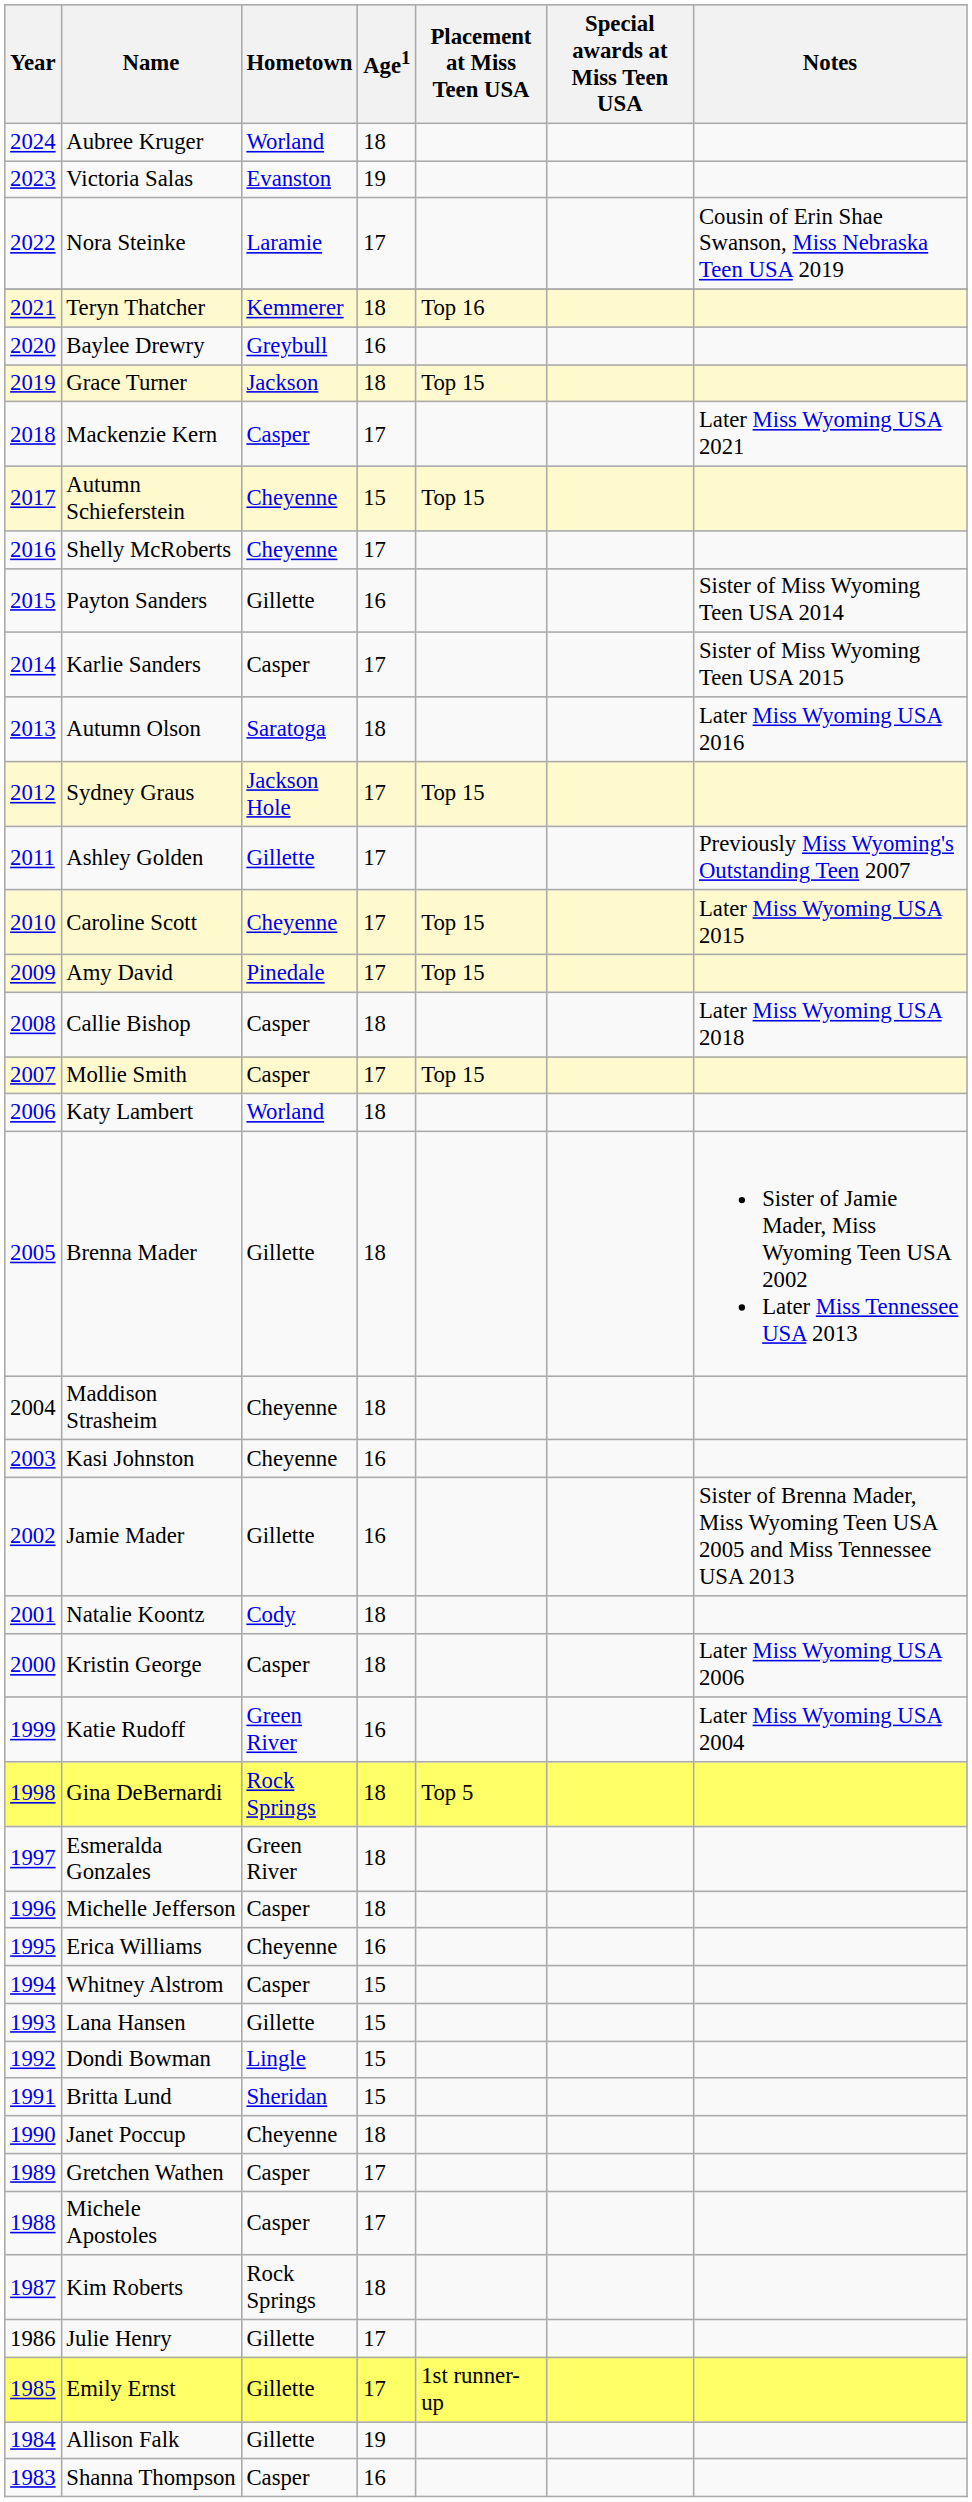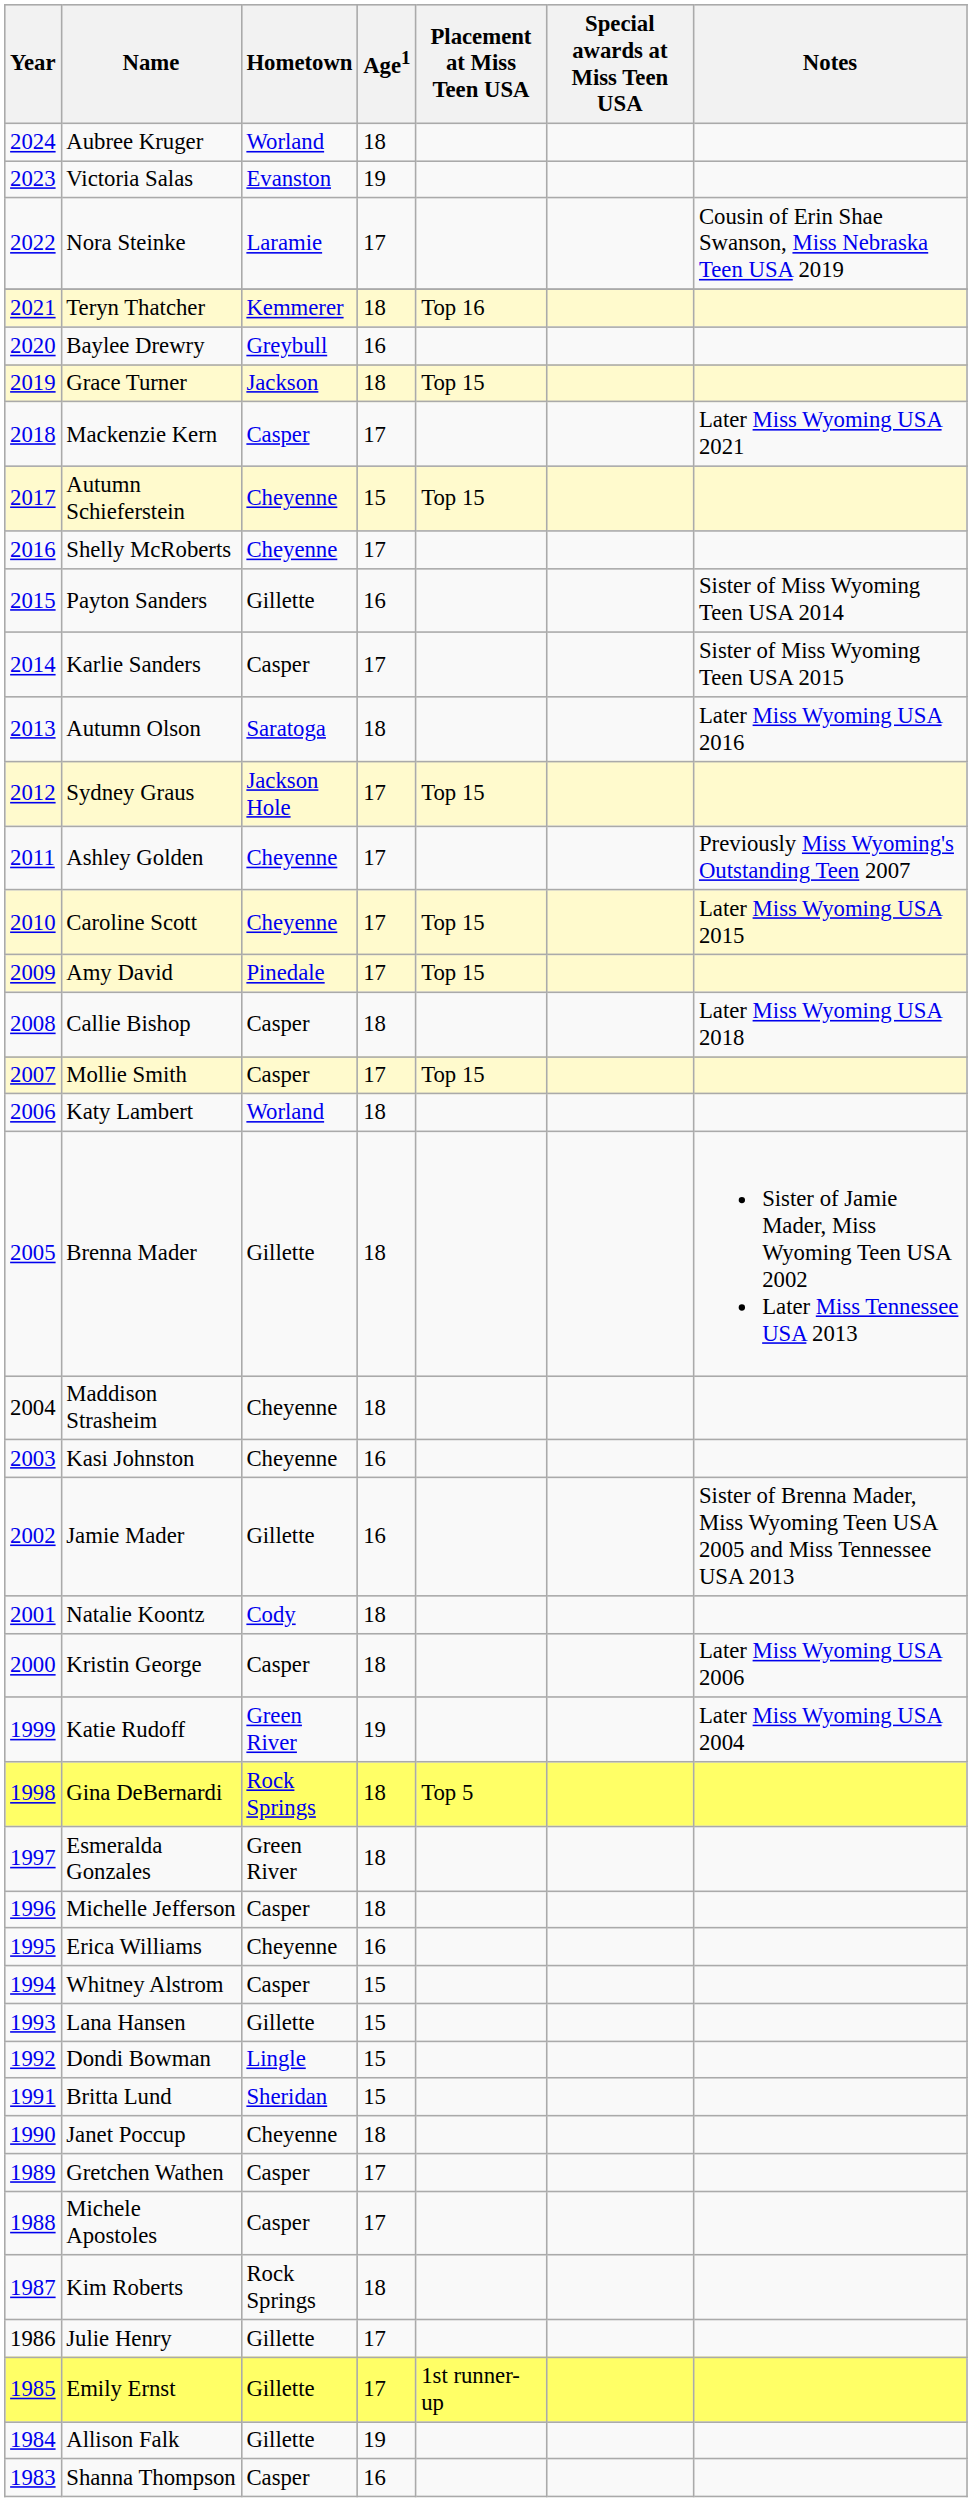(280, 857) Gillette -> (292, 857) Cheyenne
(375, 1729) 16 -> (375, 1729) 19
